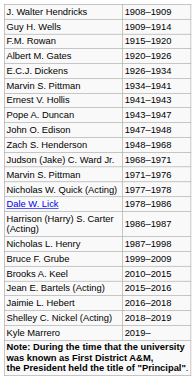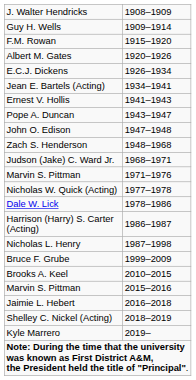(43, 86) Marvin S. Pittman -> (56, 86) Jean E. Bartels (Acting)
(56, 289) Jean E. Bartels (Acting) -> (43, 289) Marvin S. Pittman
